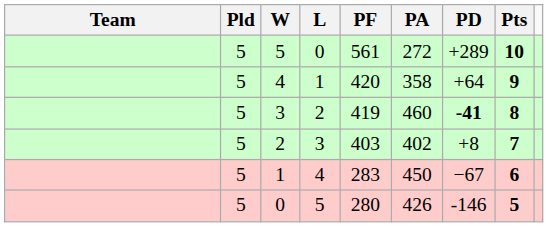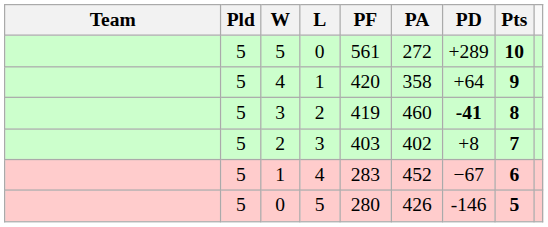(417, 174) 450 -> (417, 174) 452
